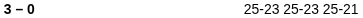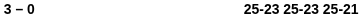(301, 10) normal -> (301, 10) bold
